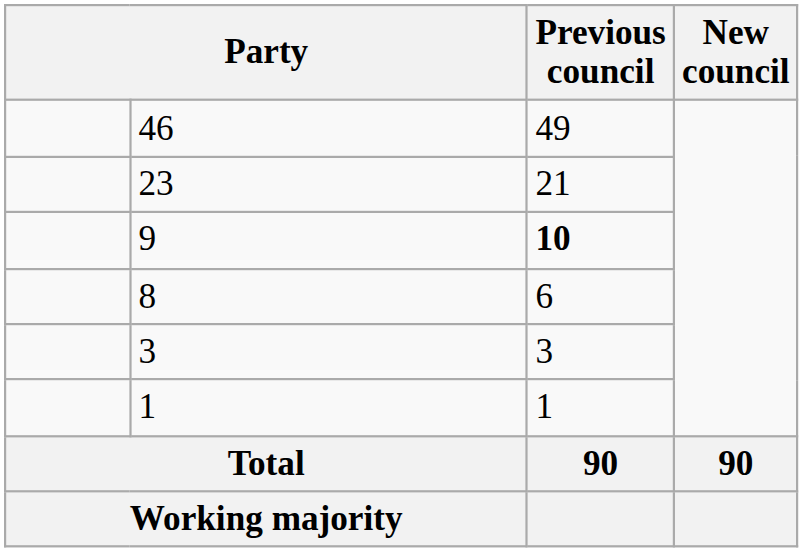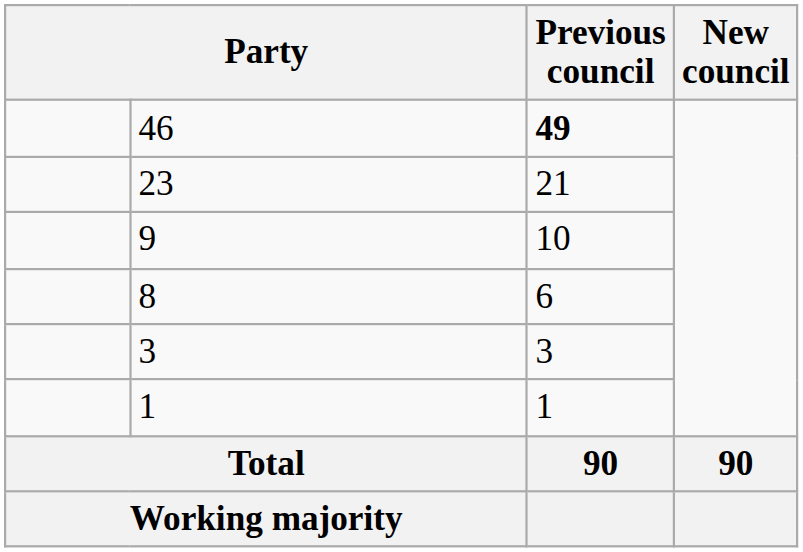(553, 127) normal -> (553, 127) bold
(553, 239) bold -> (553, 239) normal
